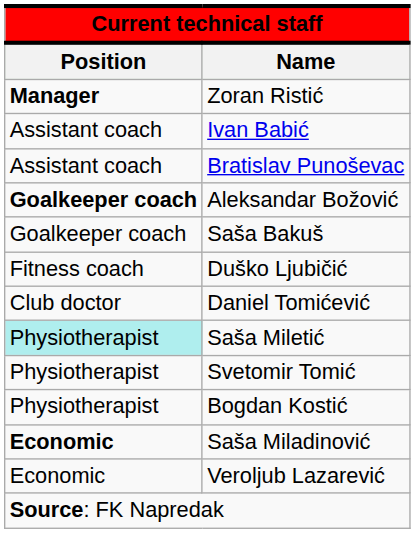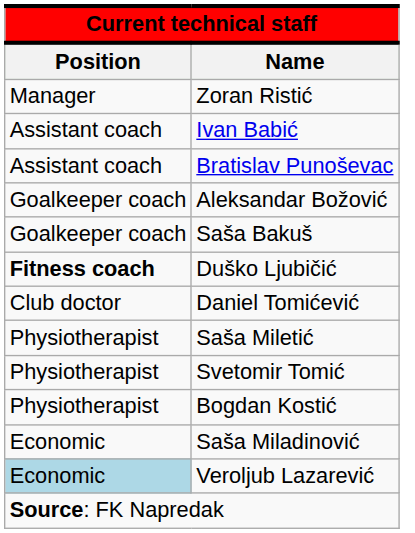(54, 96) bold -> (53, 96) normal
(103, 199) bold -> (98, 199) normal
(77, 268) normal -> (82, 268) bold
(84, 337) paleturquoise background -> (84, 337) no background
(62, 441) bold -> (57, 441) normal
(57, 475) no background -> (57, 475) lightblue background
